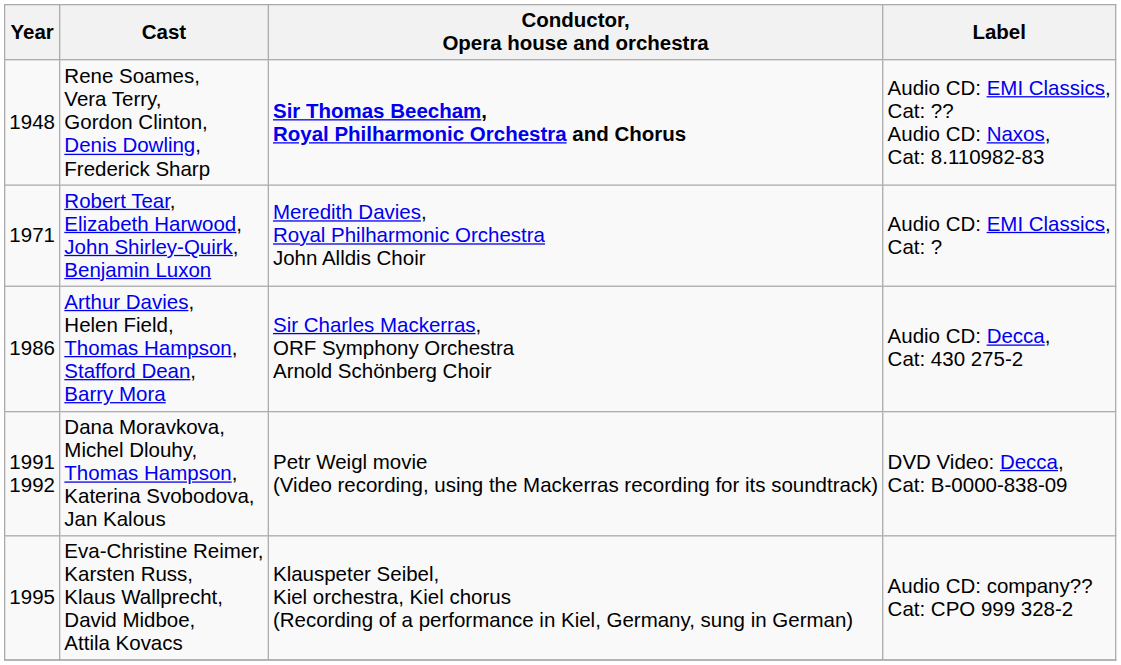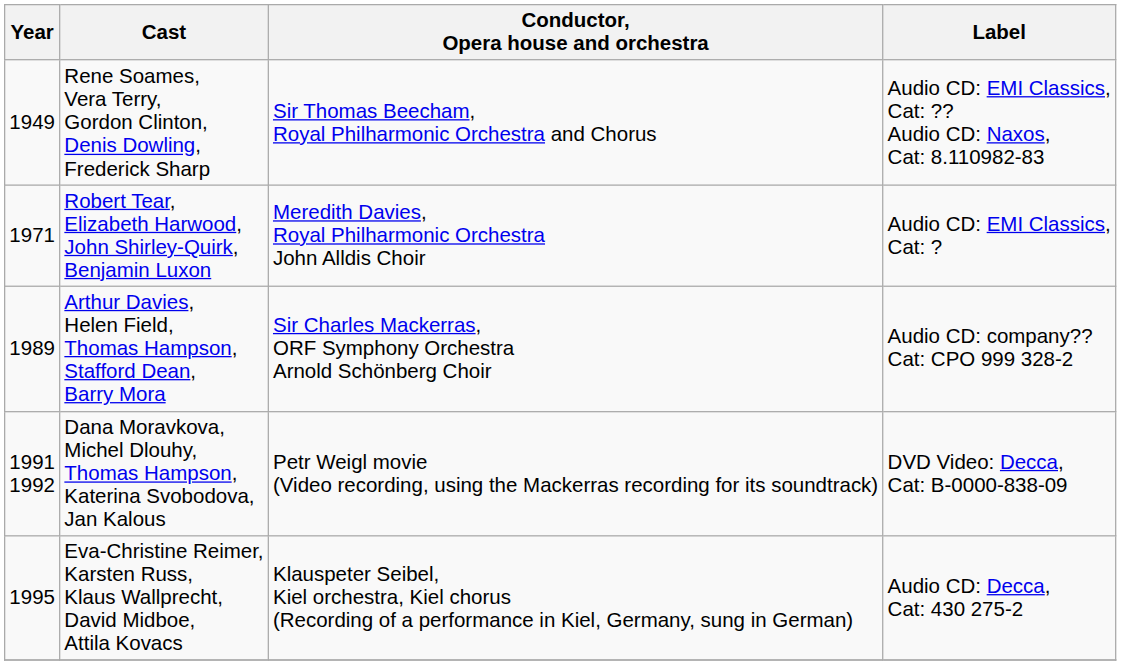(32, 122) 1948 -> (32, 122) 1949
(480, 122) bold -> (465, 122) normal
(32, 348) 1986 -> (32, 348) 1989
(969, 348) Audio CD: Decca, Cat: 430 275-2 -> (990, 348) Audio CD: company?? Cat: CPO 999 328-2
(990, 597) Audio CD: company?? Cat: CPO 999 328-2 -> (969, 597) Audio CD: Decca, Cat: 430 275-2
